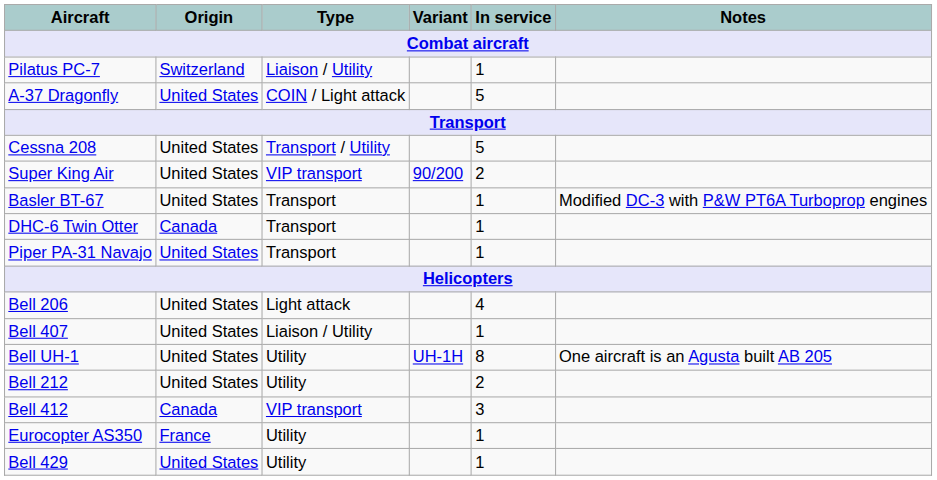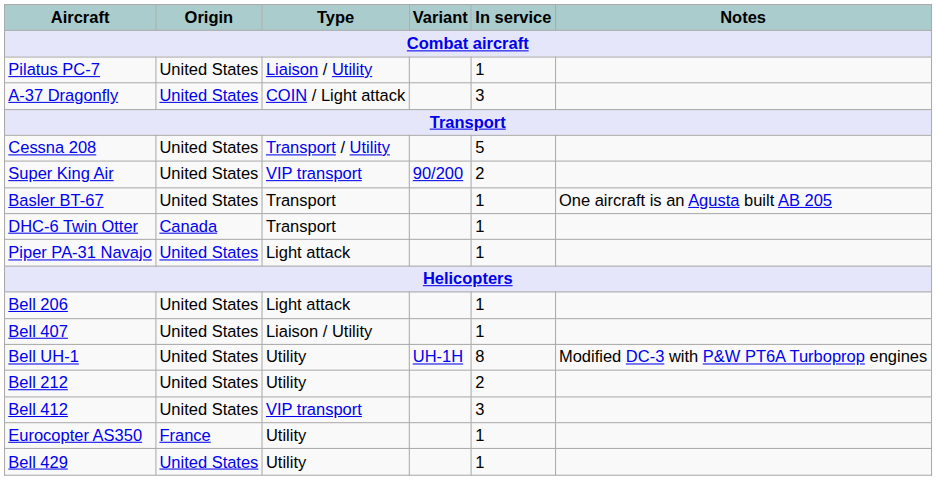(202, 69) Switzerland -> (209, 69) United States
(480, 95) 5 -> (480, 95) 3
(743, 200) Modified DC-3 with P&W PT6A Turboprop engines -> (695, 200) One aircraft is an Agusta built AB 205
(301, 252) Transport -> (308, 252) Light attack
(480, 305) 4 -> (480, 305) 1
(695, 357) One aircraft is an Agusta built AB 205 -> (743, 357) Modified DC-3 with P&W PT6A Turboprop engines
(188, 409) Canada -> (209, 409) United States
